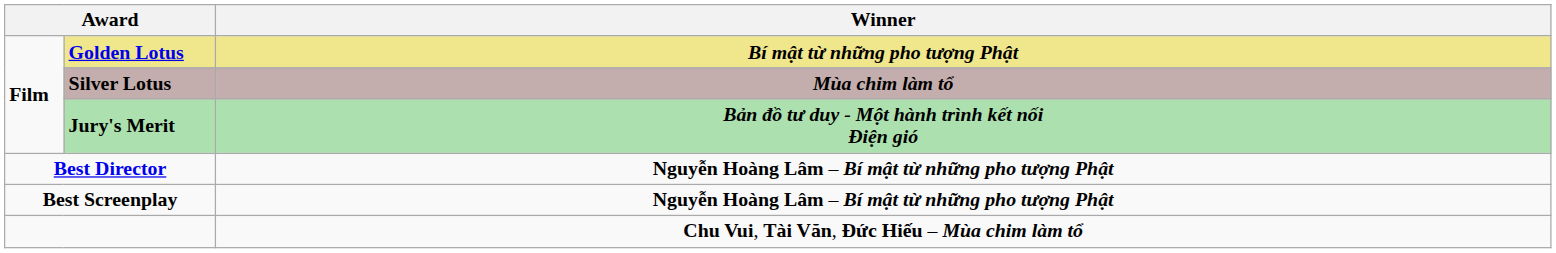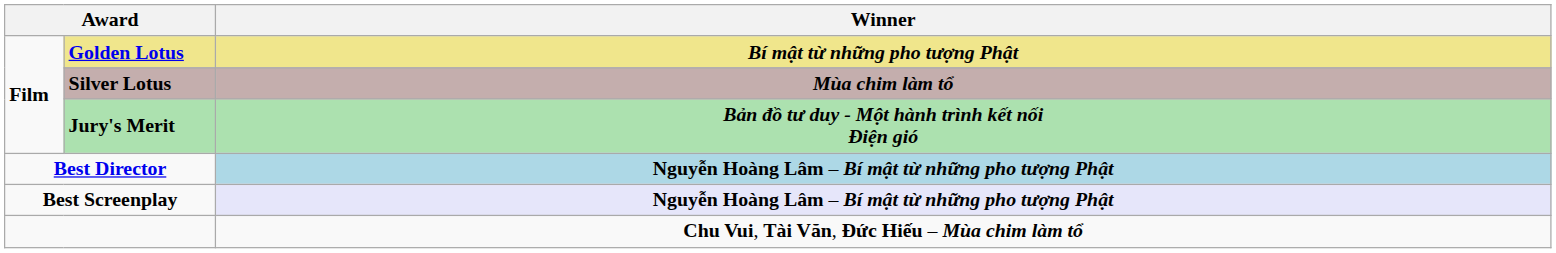(883, 168) no background -> (883, 168) lightblue background
(883, 199) no background -> (883, 199) lavender background
